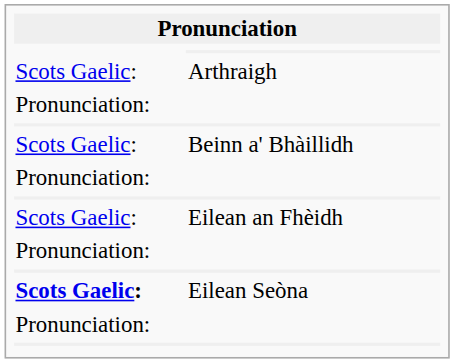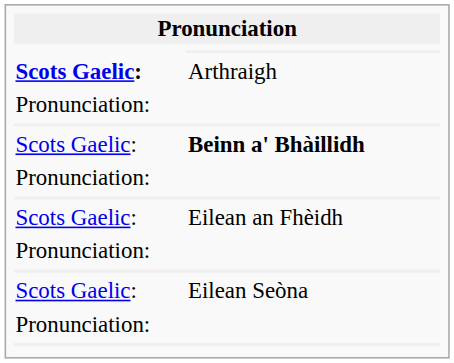(76, 71) normal -> (79, 71) bold
(271, 144) normal -> (276, 144) bold
(79, 290) bold -> (76, 290) normal
